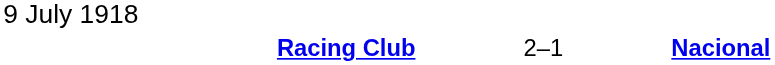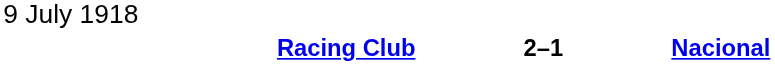(543, 48) normal -> (543, 48) bold
